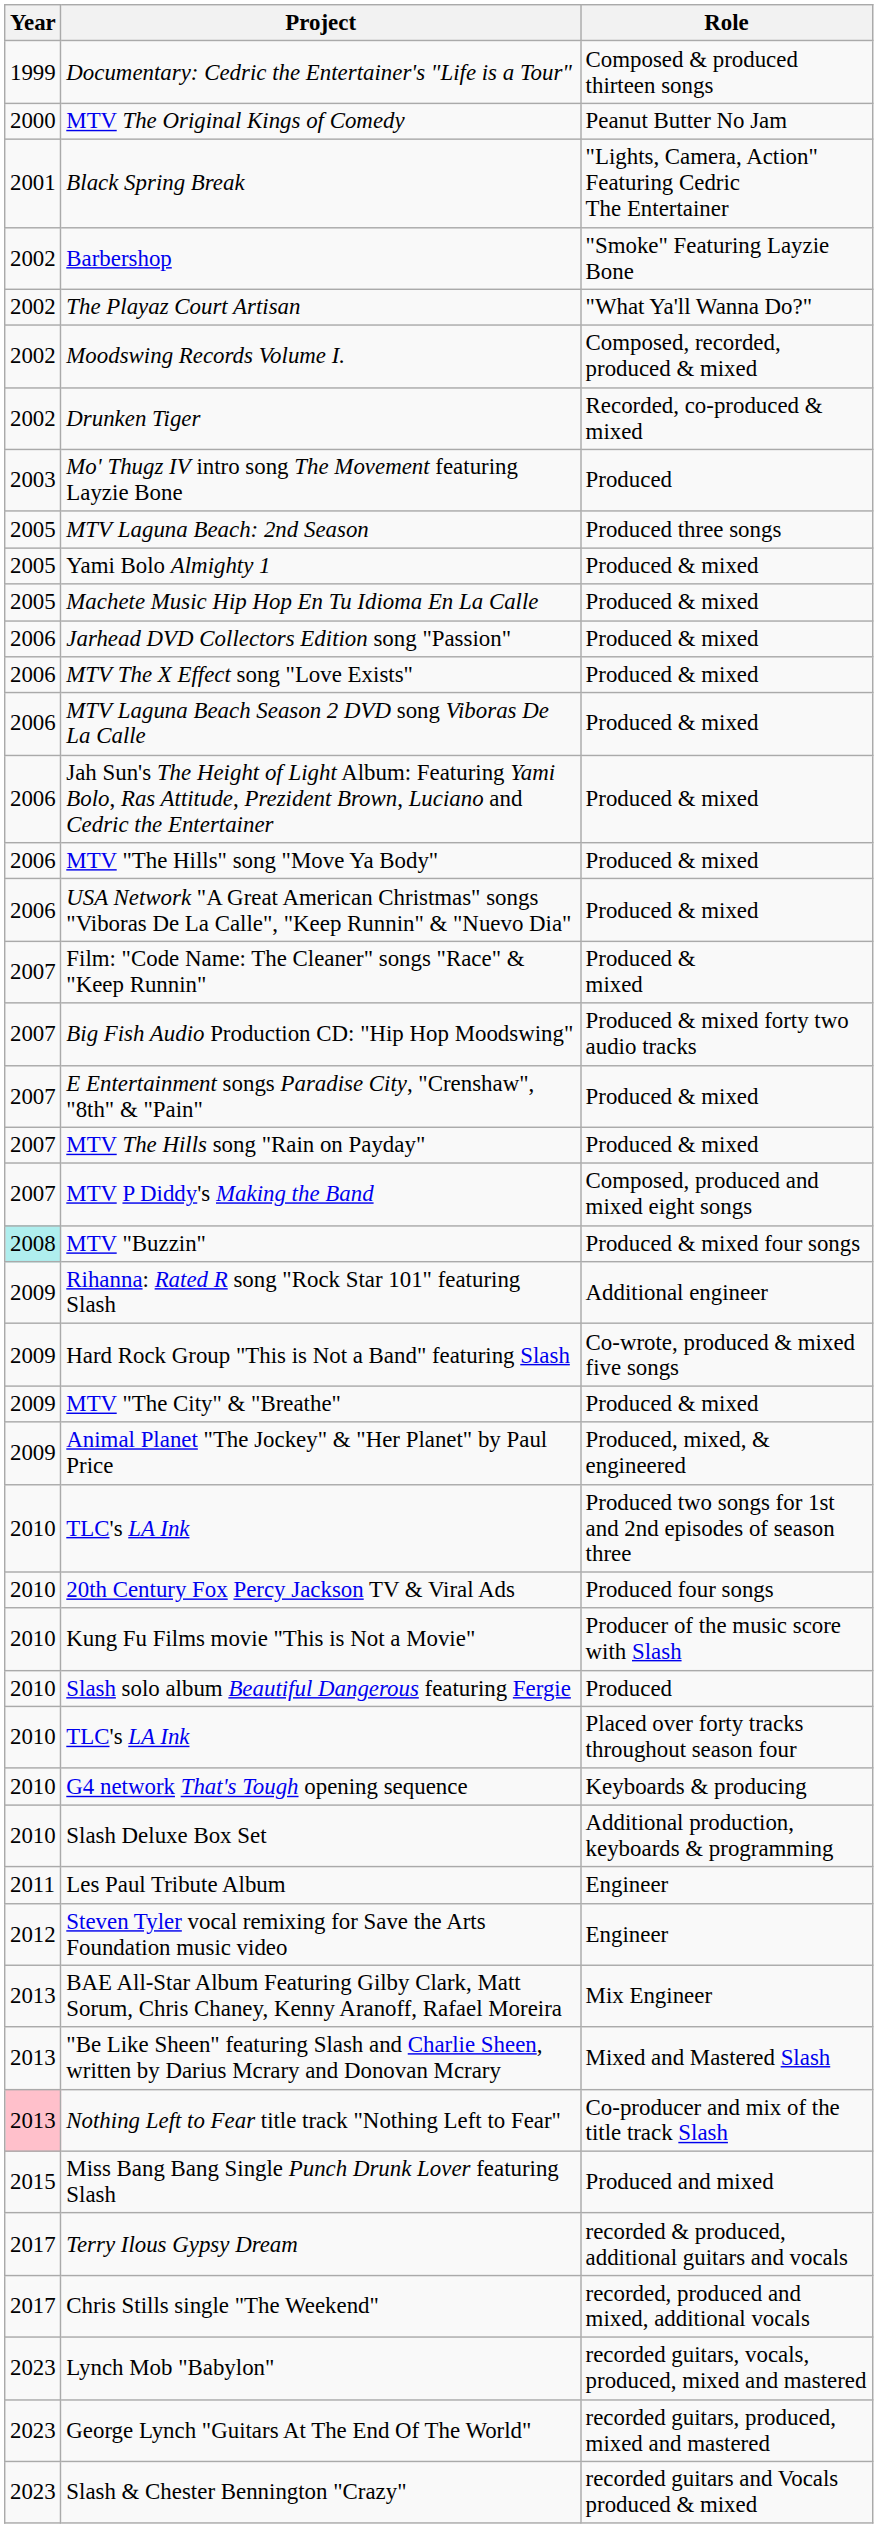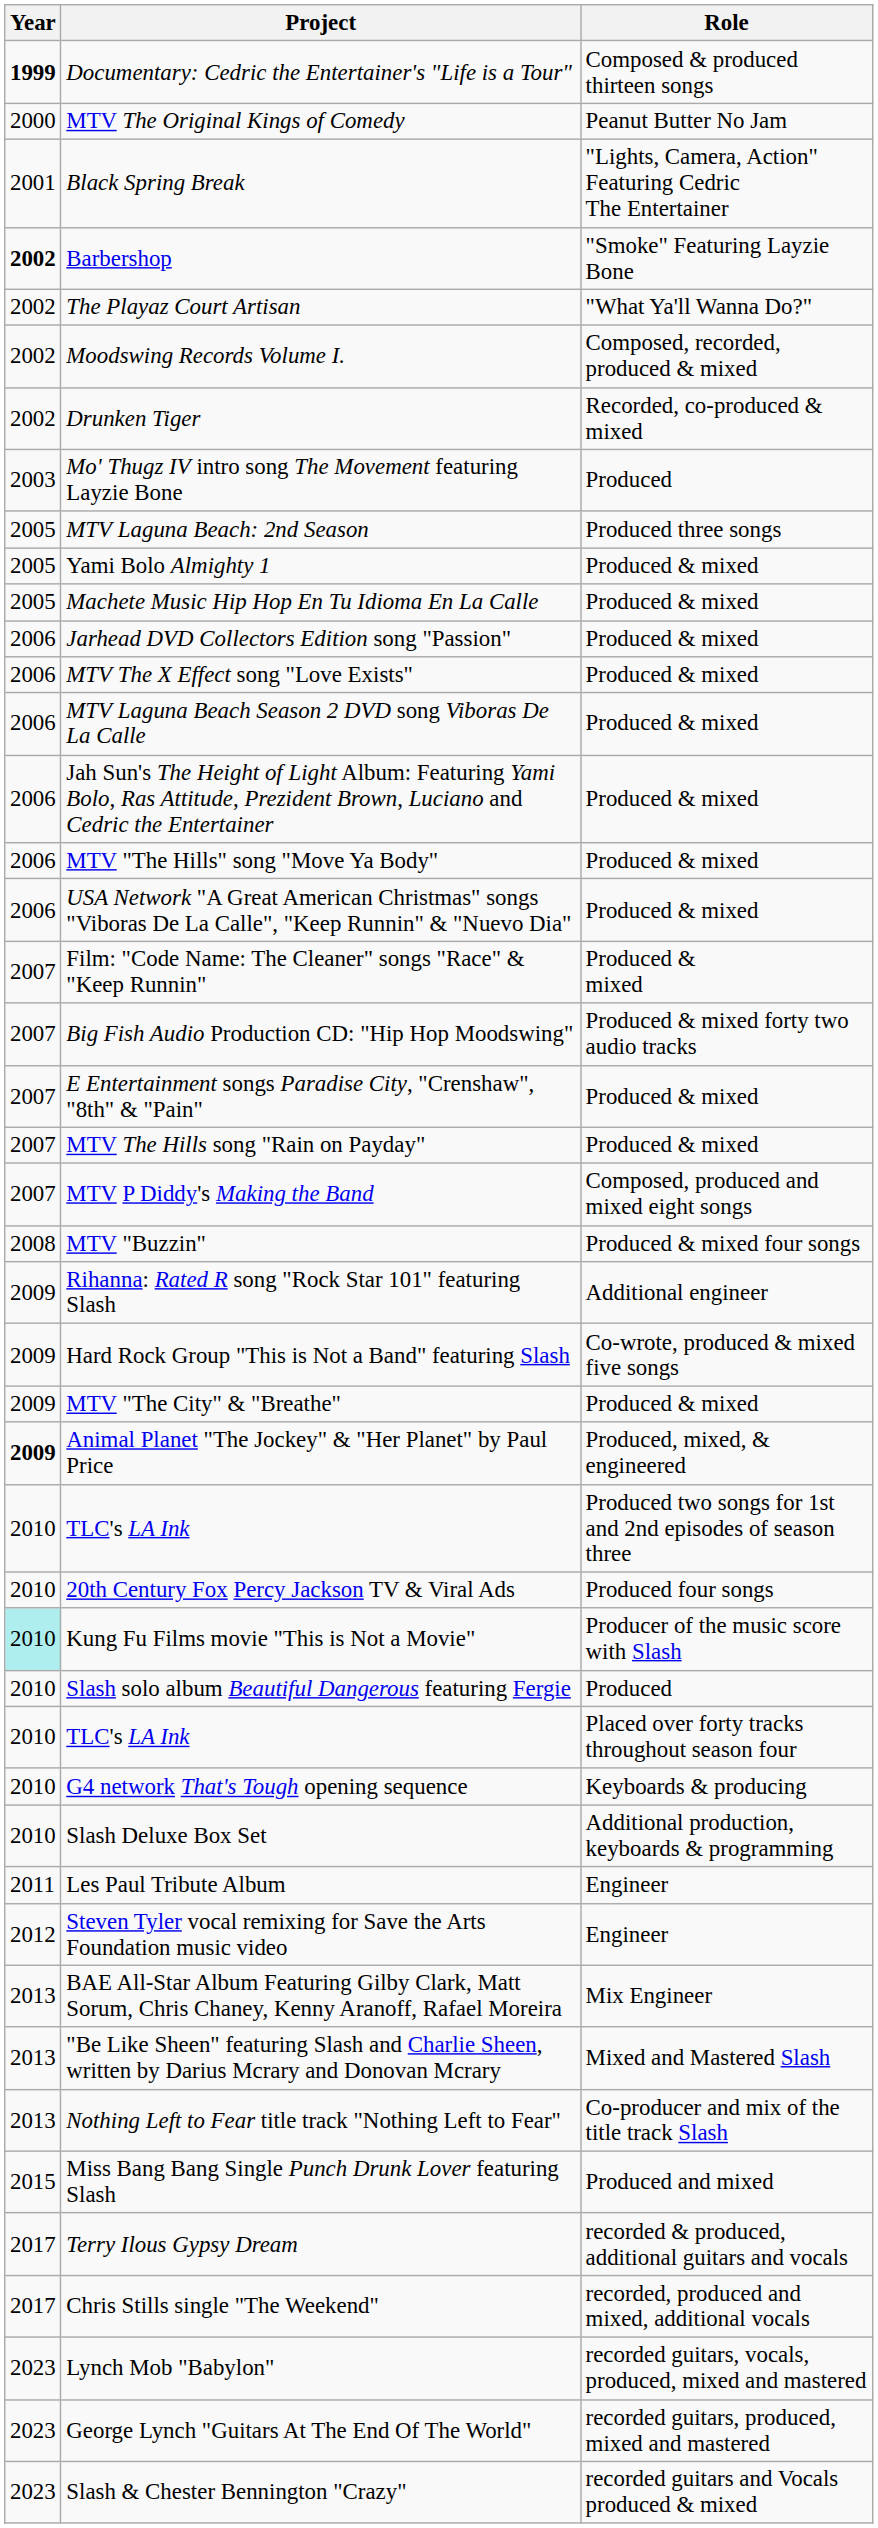(33, 71) normal -> (33, 71) bold
(33, 257) normal -> (33, 257) bold
(33, 1243) paleturquoise background -> (33, 1243) no background
(33, 1452) normal -> (33, 1452) bold
(33, 1638) no background -> (33, 1638) paleturquoise background
(33, 2119) pink background -> (33, 2119) no background
